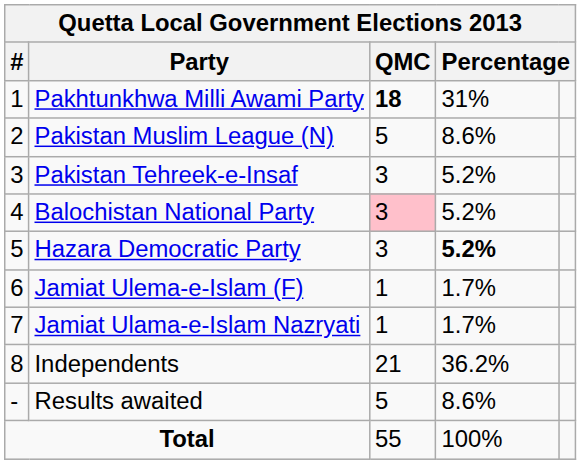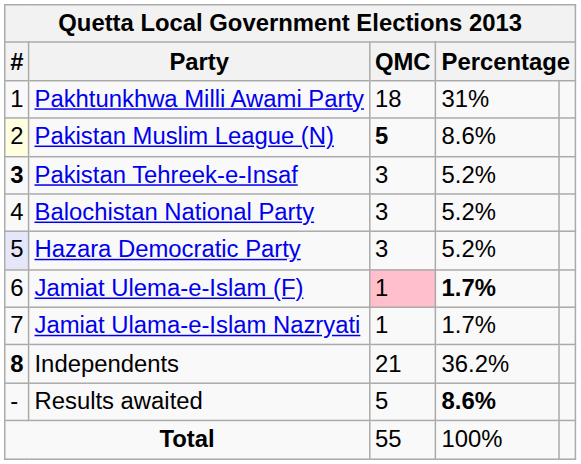(388, 99) bold -> (388, 99) normal
(17, 136) no background -> (17, 136) lightyellow background
(382, 136) normal -> (382, 136) bold
(17, 174) normal -> (17, 174) bold
(382, 212) pink background -> (382, 212) no background
(17, 250) no background -> (17, 250) lavender background
(469, 250) bold -> (469, 250) normal
(382, 288) no background -> (382, 288) pink background
(469, 288) normal -> (469, 288) bold
(17, 363) normal -> (17, 363) bold
(469, 401) normal -> (469, 401) bold
